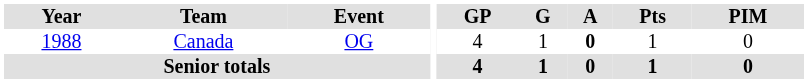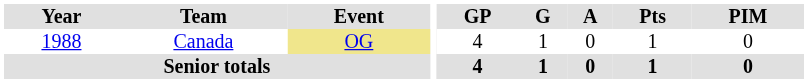(359, 41) no background -> (359, 41) khaki background
(590, 41) bold -> (590, 41) normal
